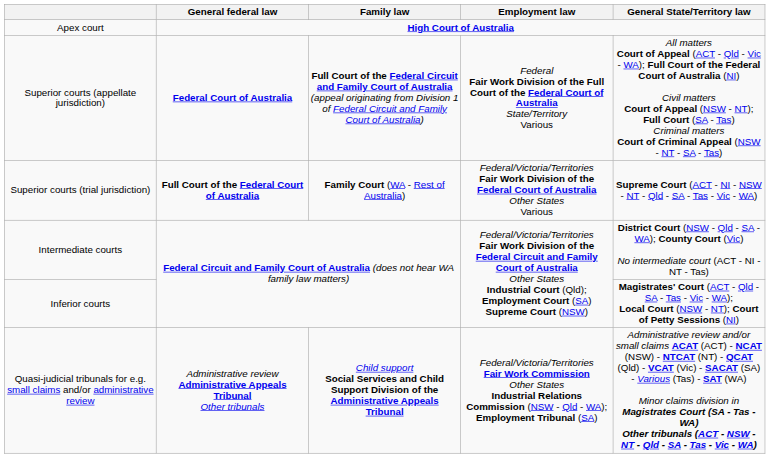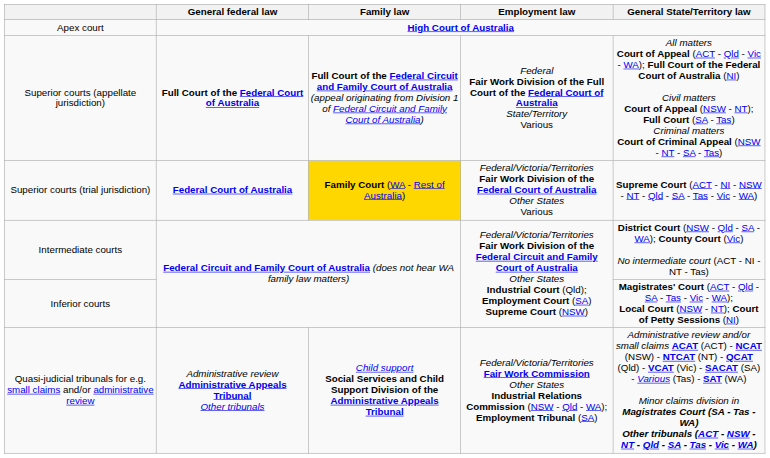(232, 98) Federal Court of Australia -> (232, 98) Full Court of the Federal Court of Australia
(232, 190) Full Court of the Federal Court of Australia -> (232, 190) Federal Court of Australia
(385, 190) no background -> (385, 190) gold background
